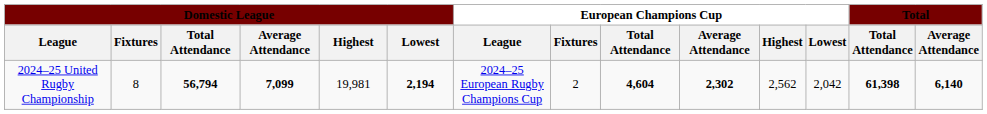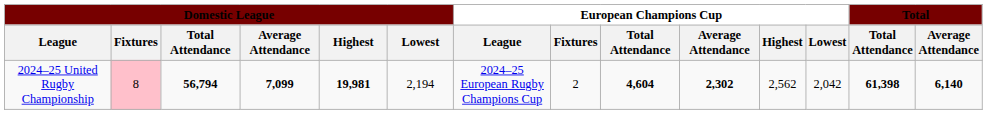(136, 85) no background -> (136, 85) pink background
(353, 85) normal -> (353, 85) bold
(420, 85) bold -> (420, 85) normal
